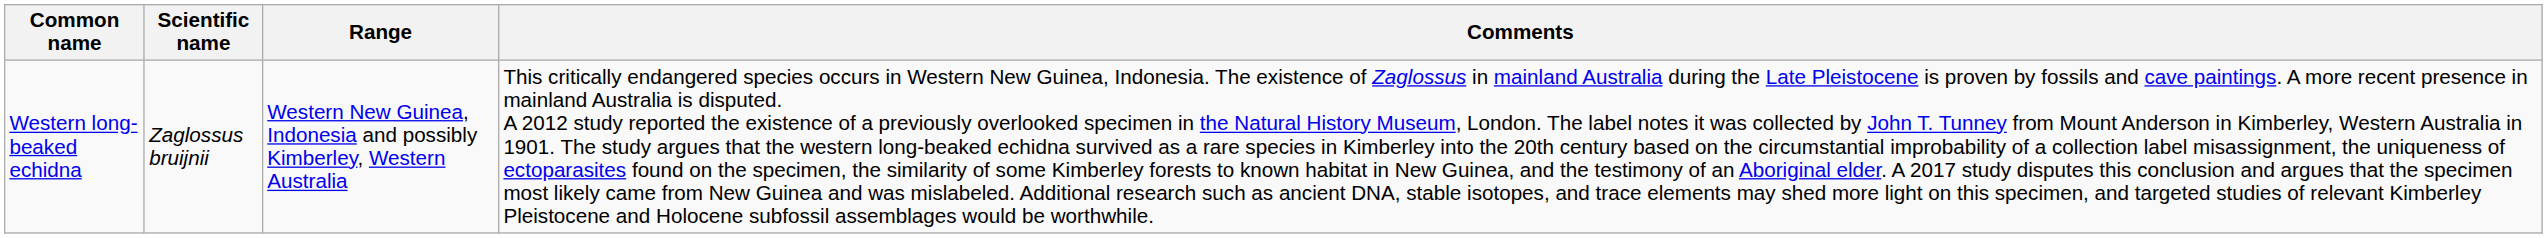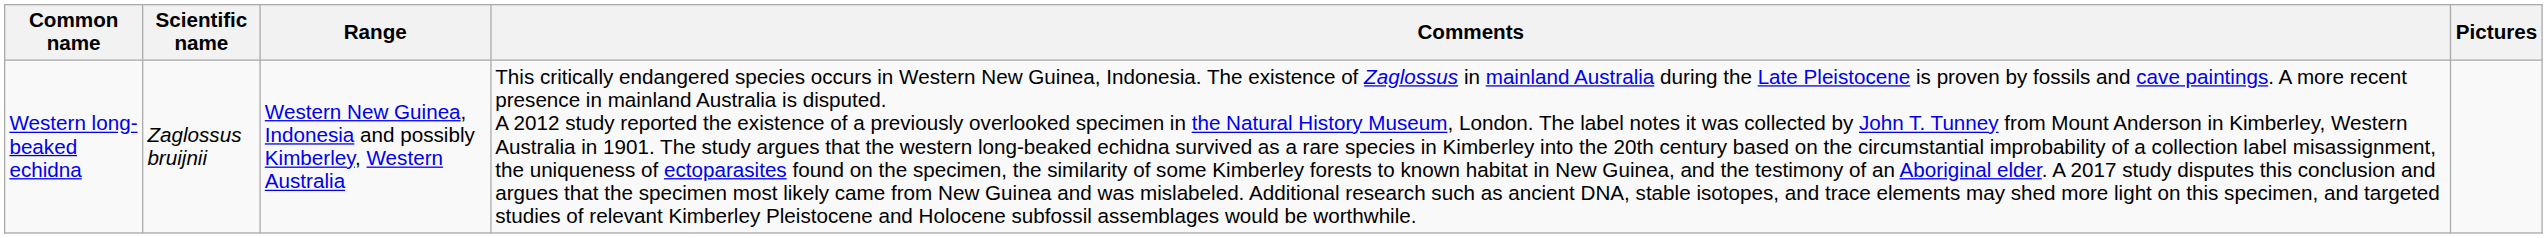+ column: (2497, 32)
